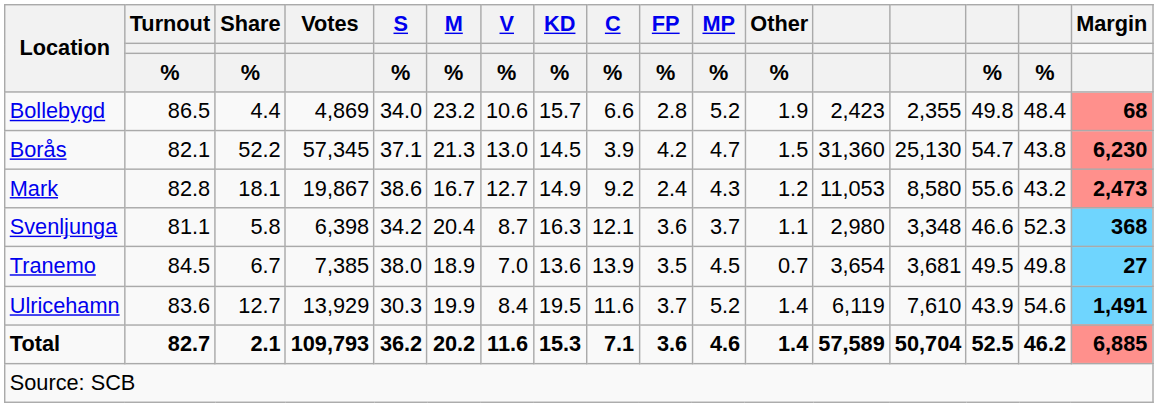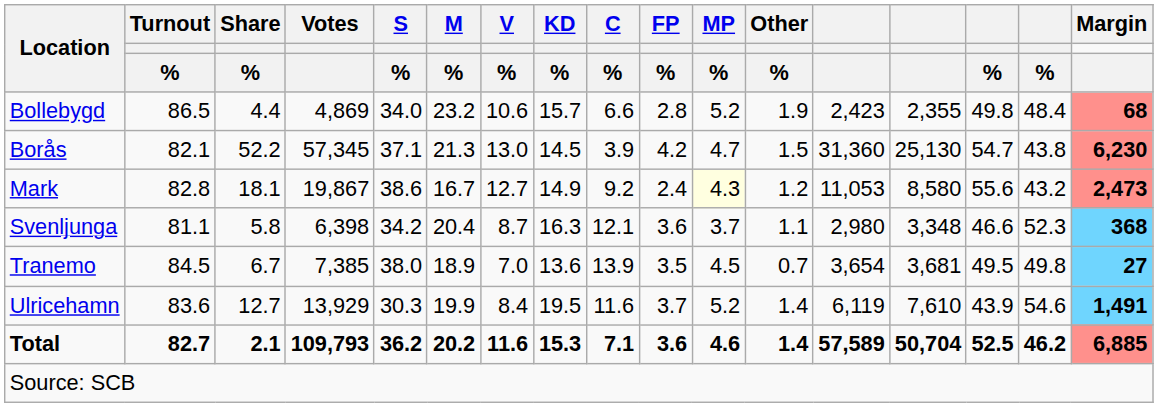(725, 188) no background -> (725, 188) lightyellow background
